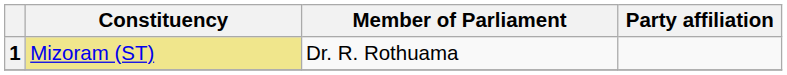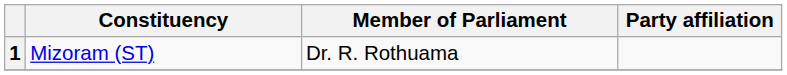(92, 53) khaki background -> (92, 53) no background
